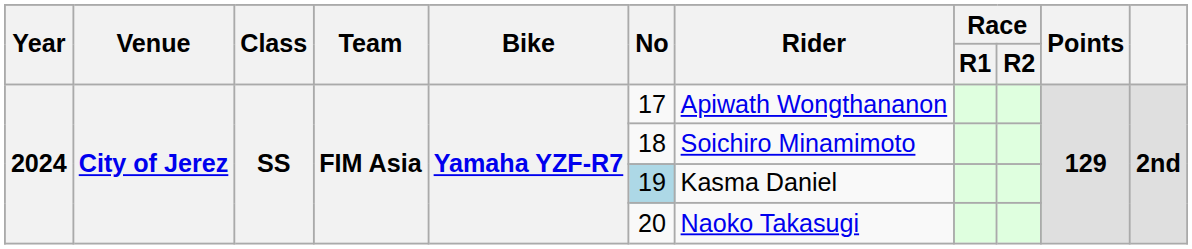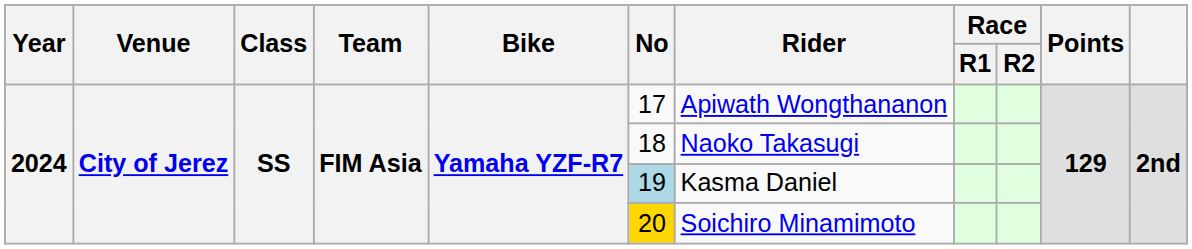(798, 143) Soichiro Minamimoto -> (770, 143) Naoko Takasugi
(652, 223) no background -> (652, 223) gold background
(770, 223) Naoko Takasugi -> (798, 223) Soichiro Minamimoto
